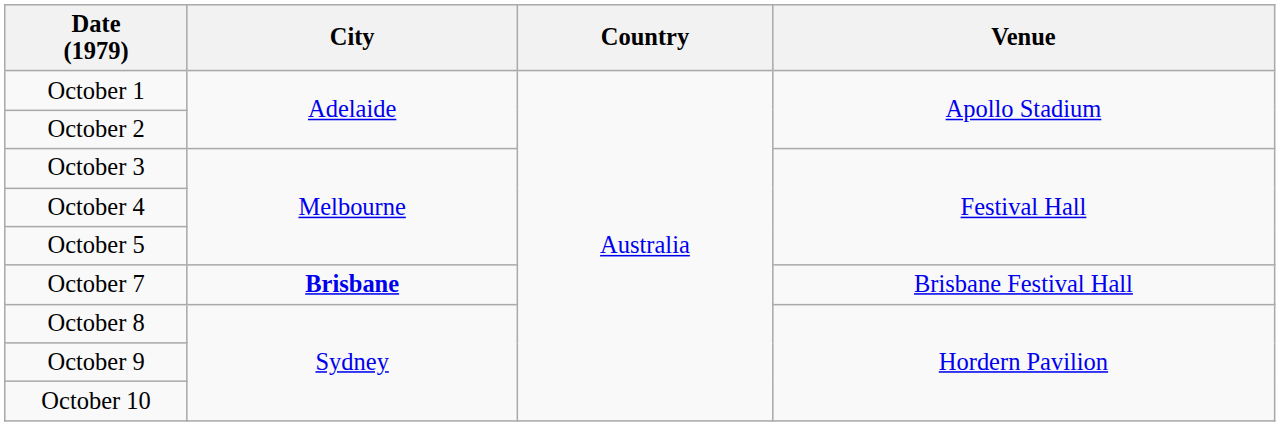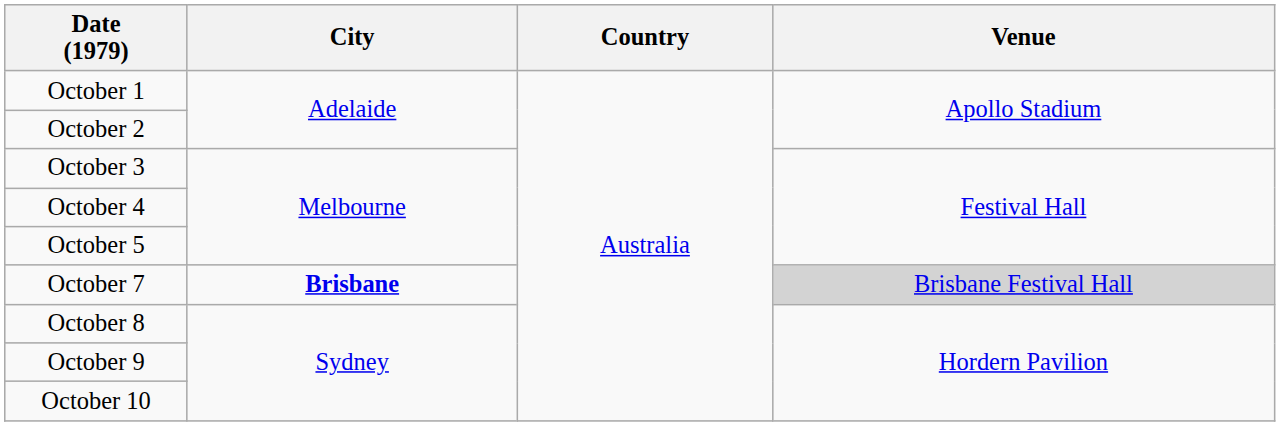(1023, 284) no background -> (1023, 284) lightgrey background
